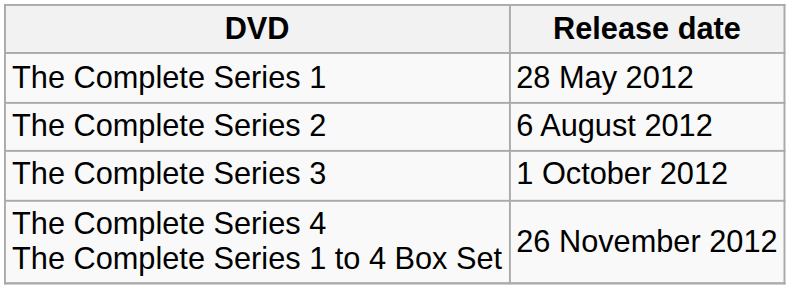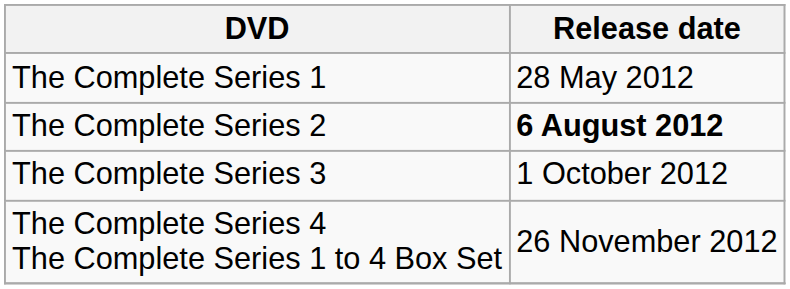(614, 126) normal -> (620, 126) bold
